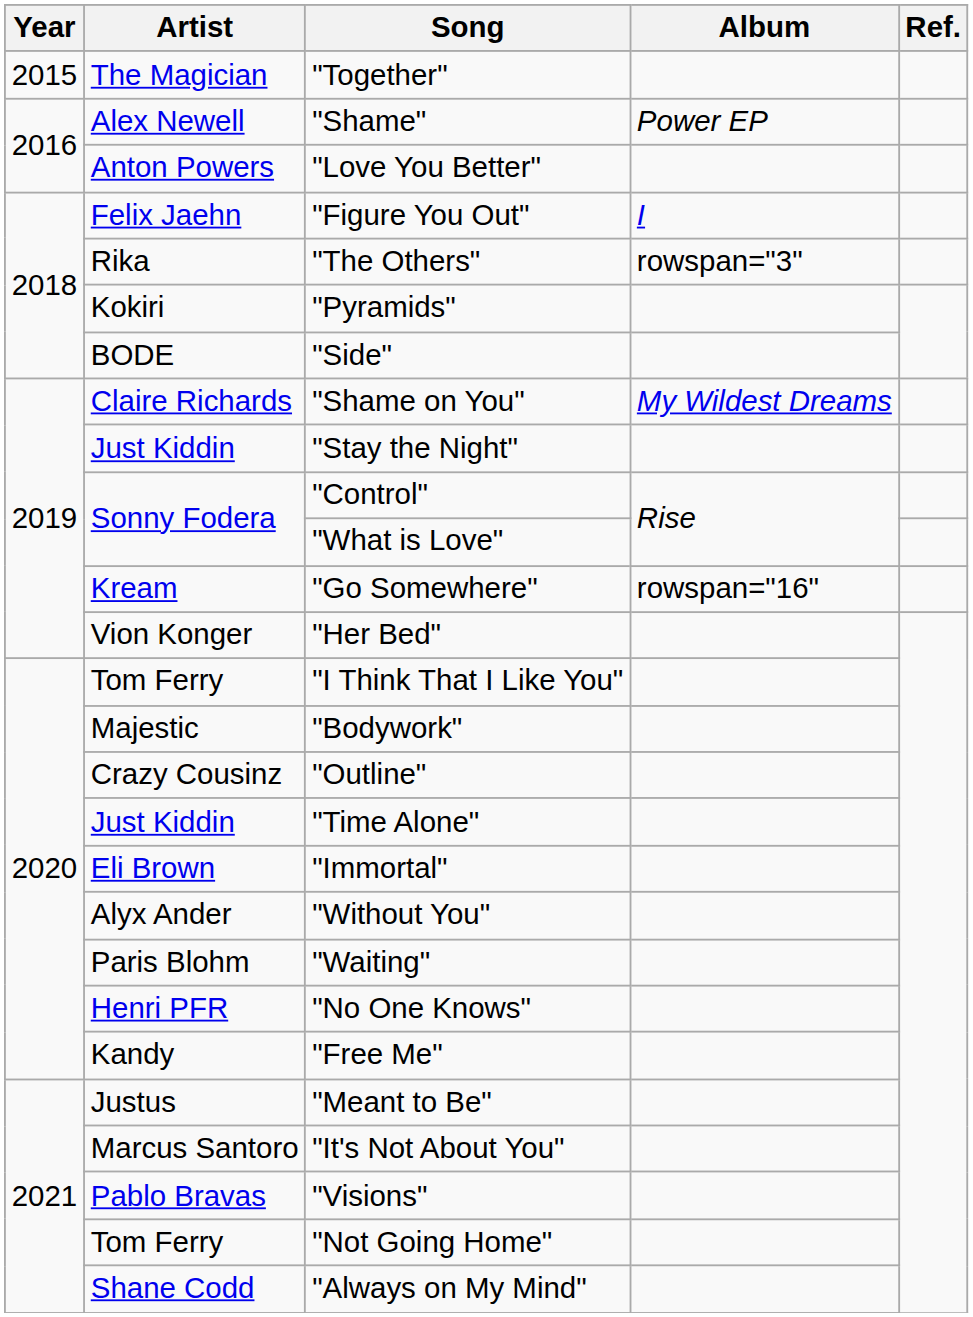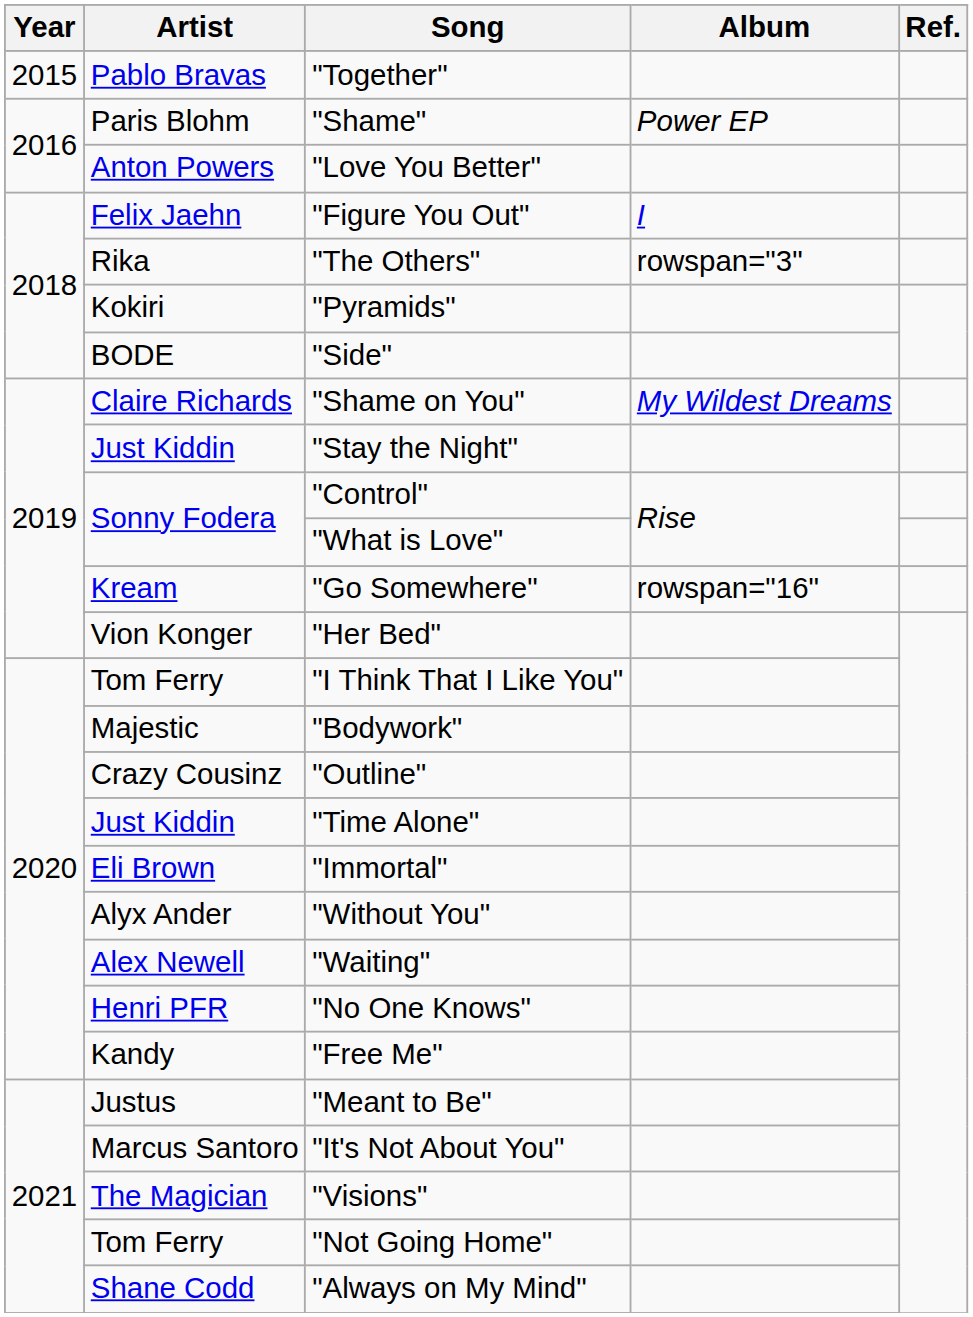(179, 74) The Magician -> (178, 74) Pablo Bravas
(168, 121) Alex Newell -> (170, 121) Paris Blohm
(170, 961) Paris Blohm -> (168, 961) Alex Newell
(178, 1195) Pablo Bravas -> (179, 1195) The Magician
